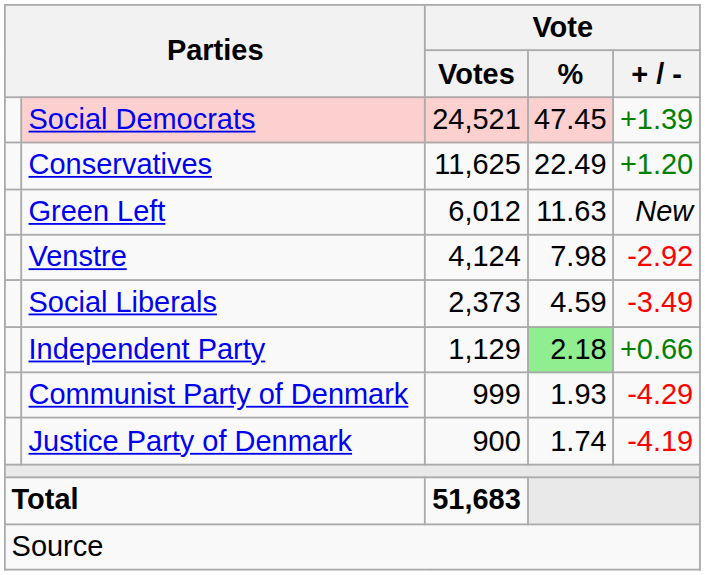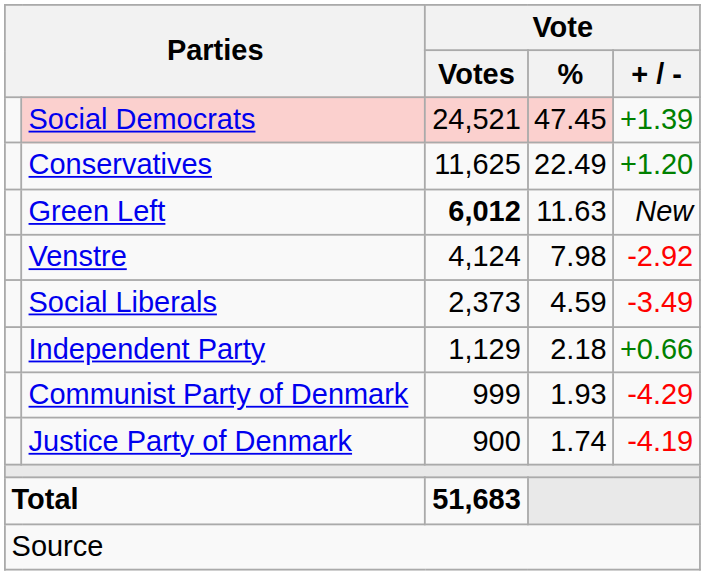(485, 211) normal -> (485, 211) bold
(578, 348) lightgreen background -> (578, 348) no background
